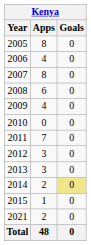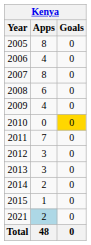(72, 122) no background -> (72, 122) gold background
(72, 185) khaki background -> (72, 185) no background
(44, 216) no background -> (44, 216) lightblue background
